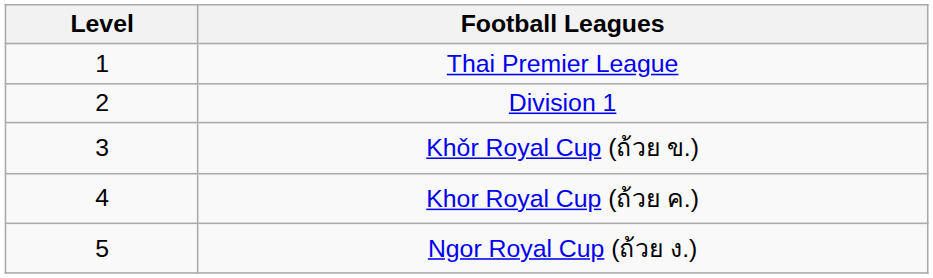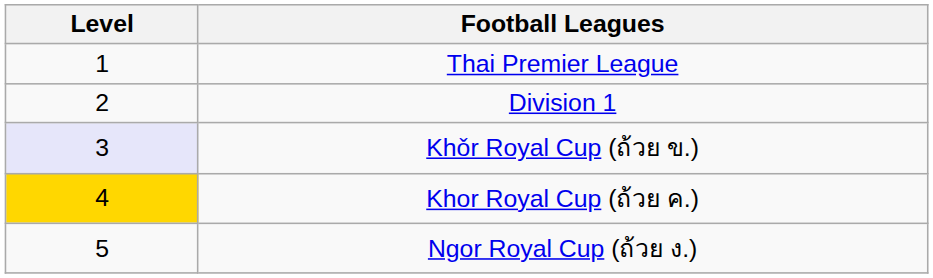(102, 147) no background -> (102, 147) lavender background
(102, 197) no background -> (102, 197) gold background
